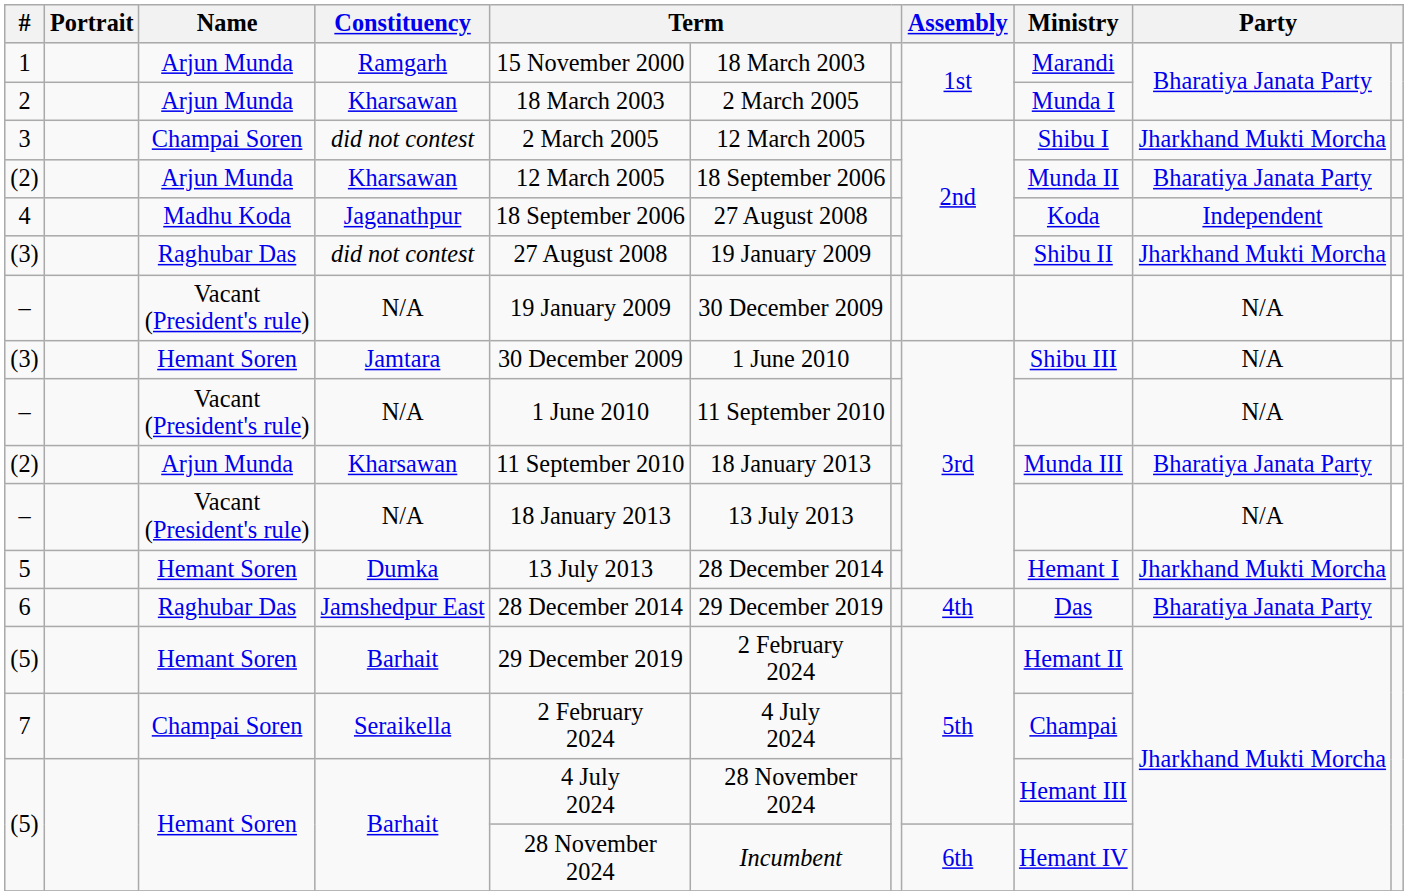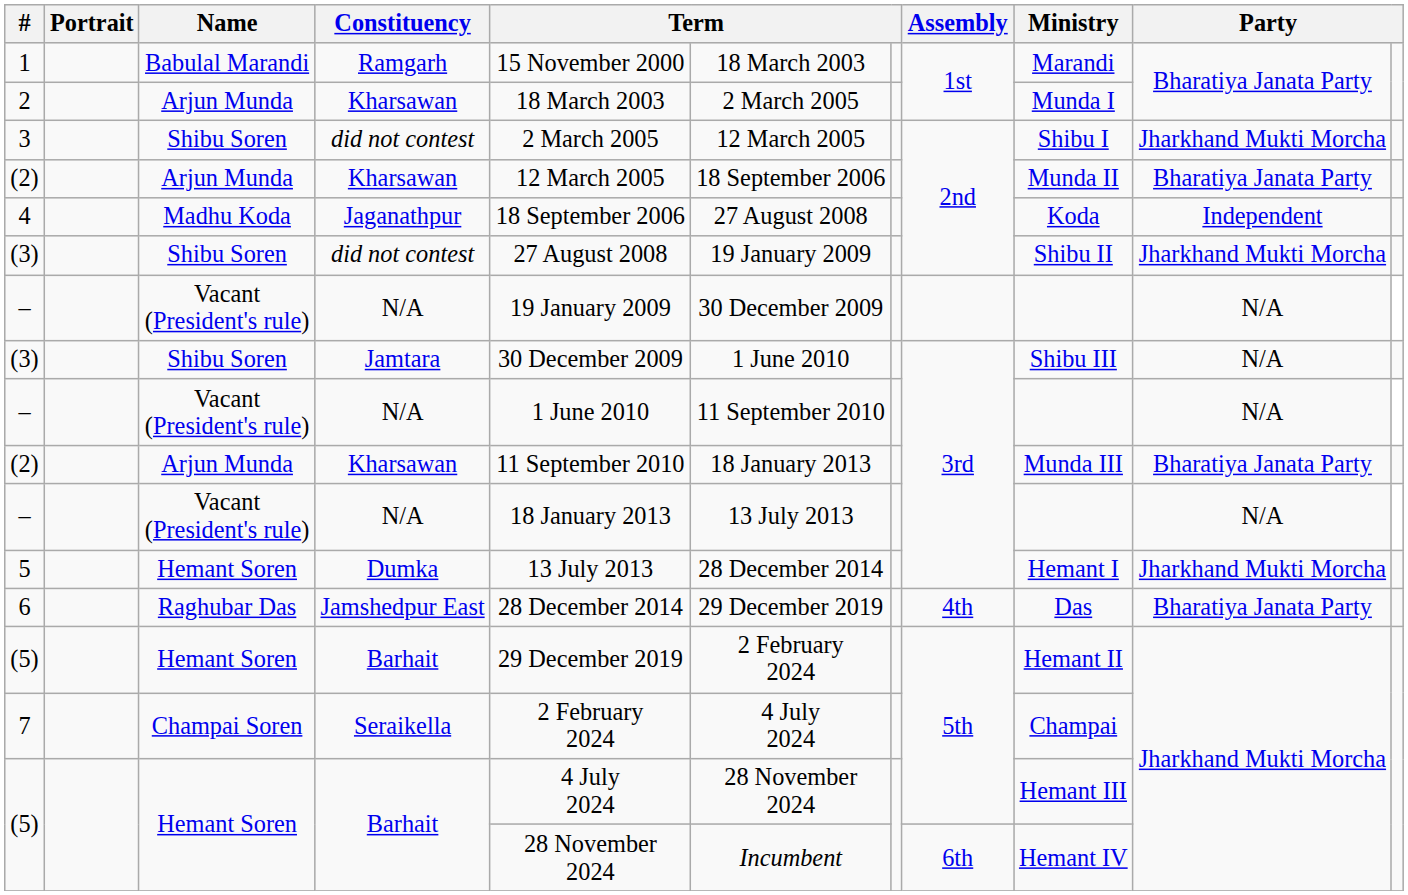(227, 62) Arjun Munda -> (227, 62) Babulal Marandi
(227, 139) Champai Soren -> (227, 139) Shibu Soren
(227, 255) Raghubar Das -> (227, 255) Shibu Soren
(227, 359) Hemant Soren -> (227, 359) Shibu Soren
